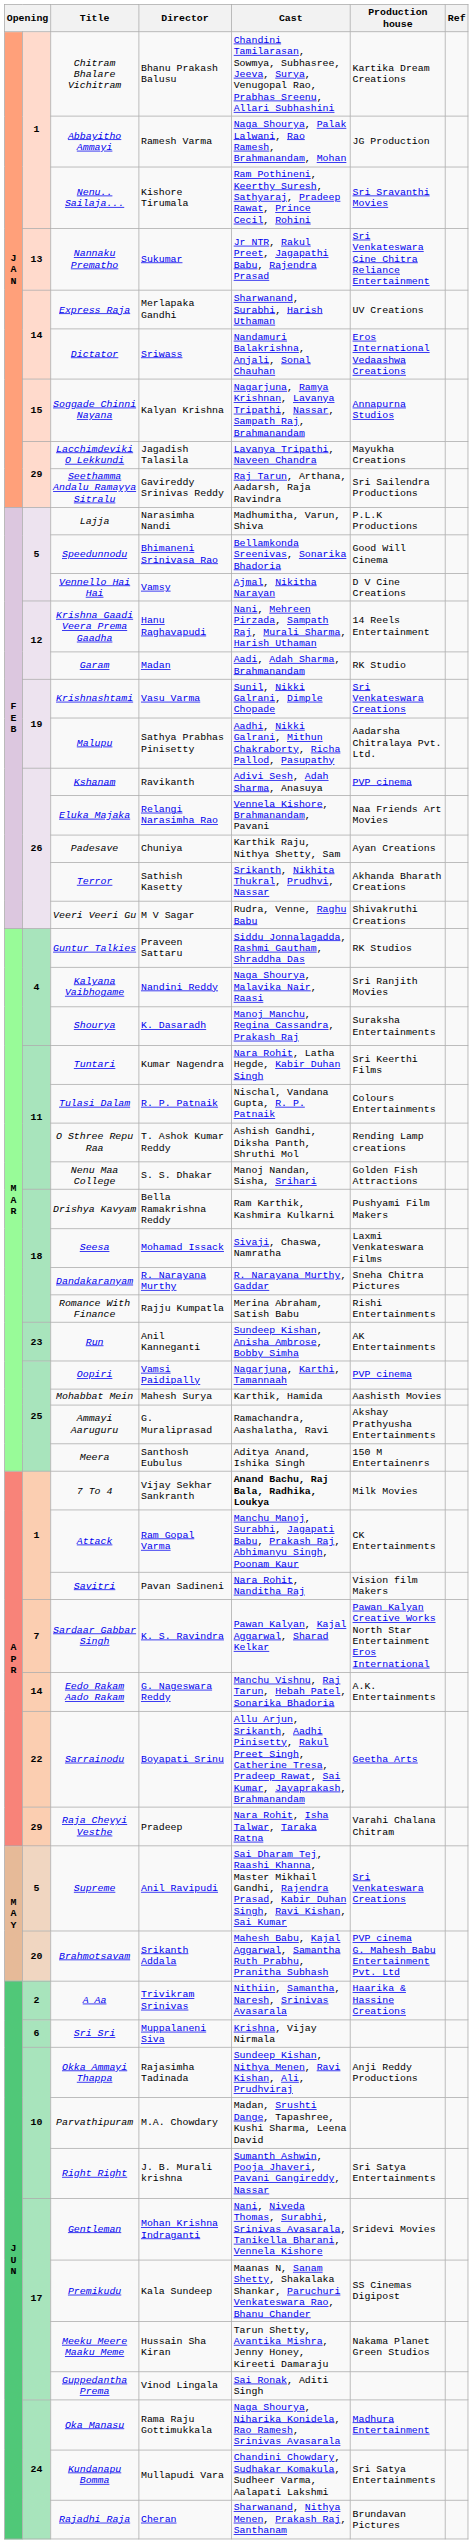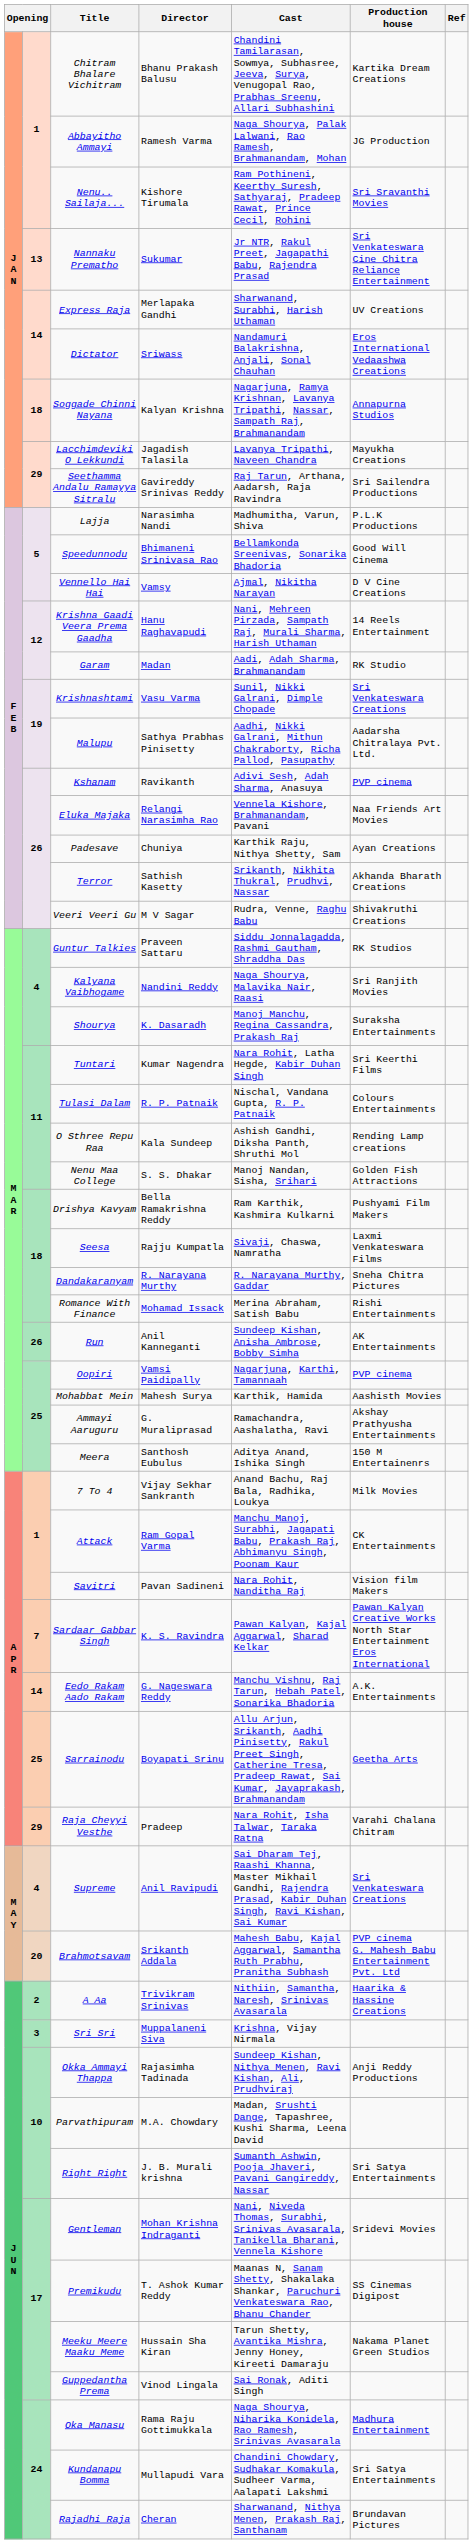(37, 410) 15 -> (37, 410) 18
(182, 1143) T. Ashok Kumar Reddy -> (177, 1143) Kala Sundeep
(182, 1248) Mohamad Issack -> (182, 1248) Rajju Kumpatla
(182, 1309) Rajju Kumpatla -> (182, 1309) Mohamad Issack
(37, 1342) 23 -> (37, 1342) 26
(281, 1491) bold -> (281, 1491) normal
(37, 1759) 22 -> (37, 1759) 25
(37, 1888) 5 -> (37, 1888) 4
(37, 2034) 6 -> (37, 2034) 3
(177, 2291) Kala Sundeep -> (182, 2291) T. Ashok Kumar Reddy
